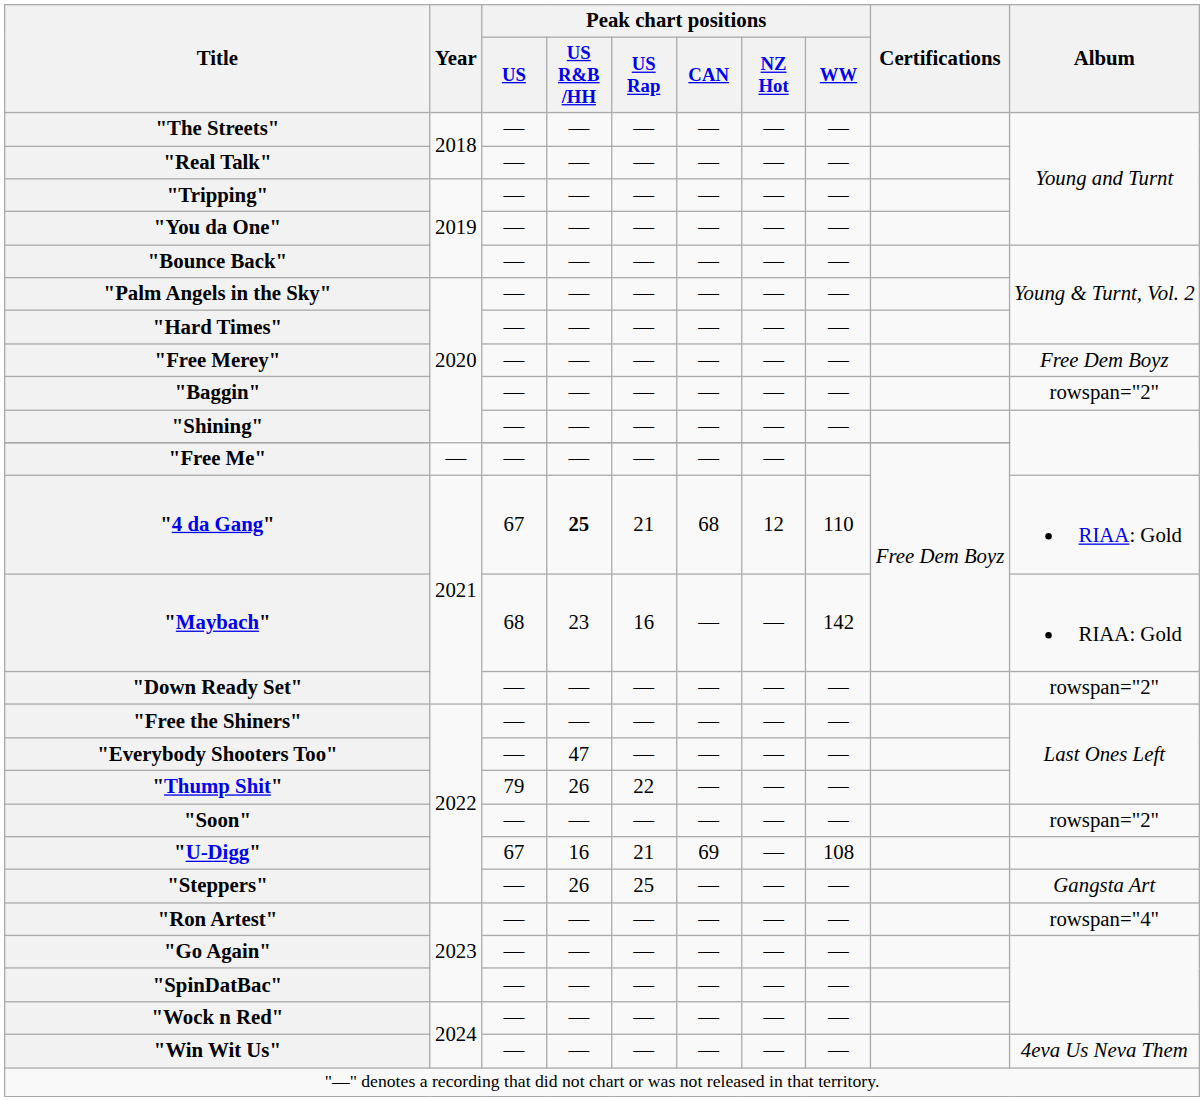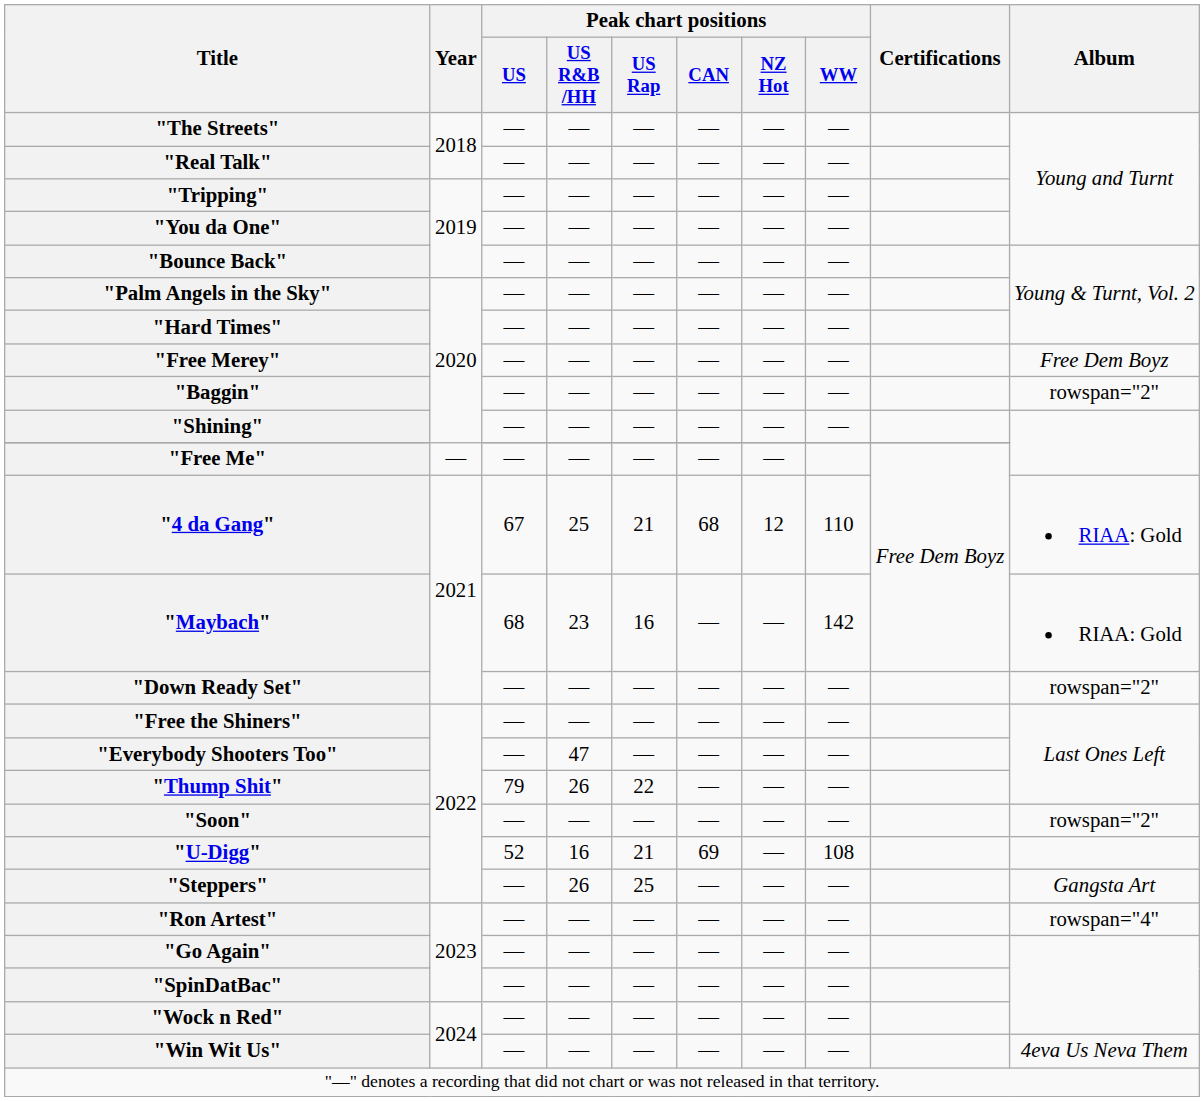(579, 524) bold -> (579, 524) normal
(514, 852) 67 -> (514, 852) 52
